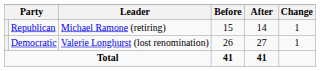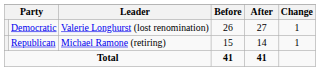rows swapped: (34, 43) <-> (33, 27)
